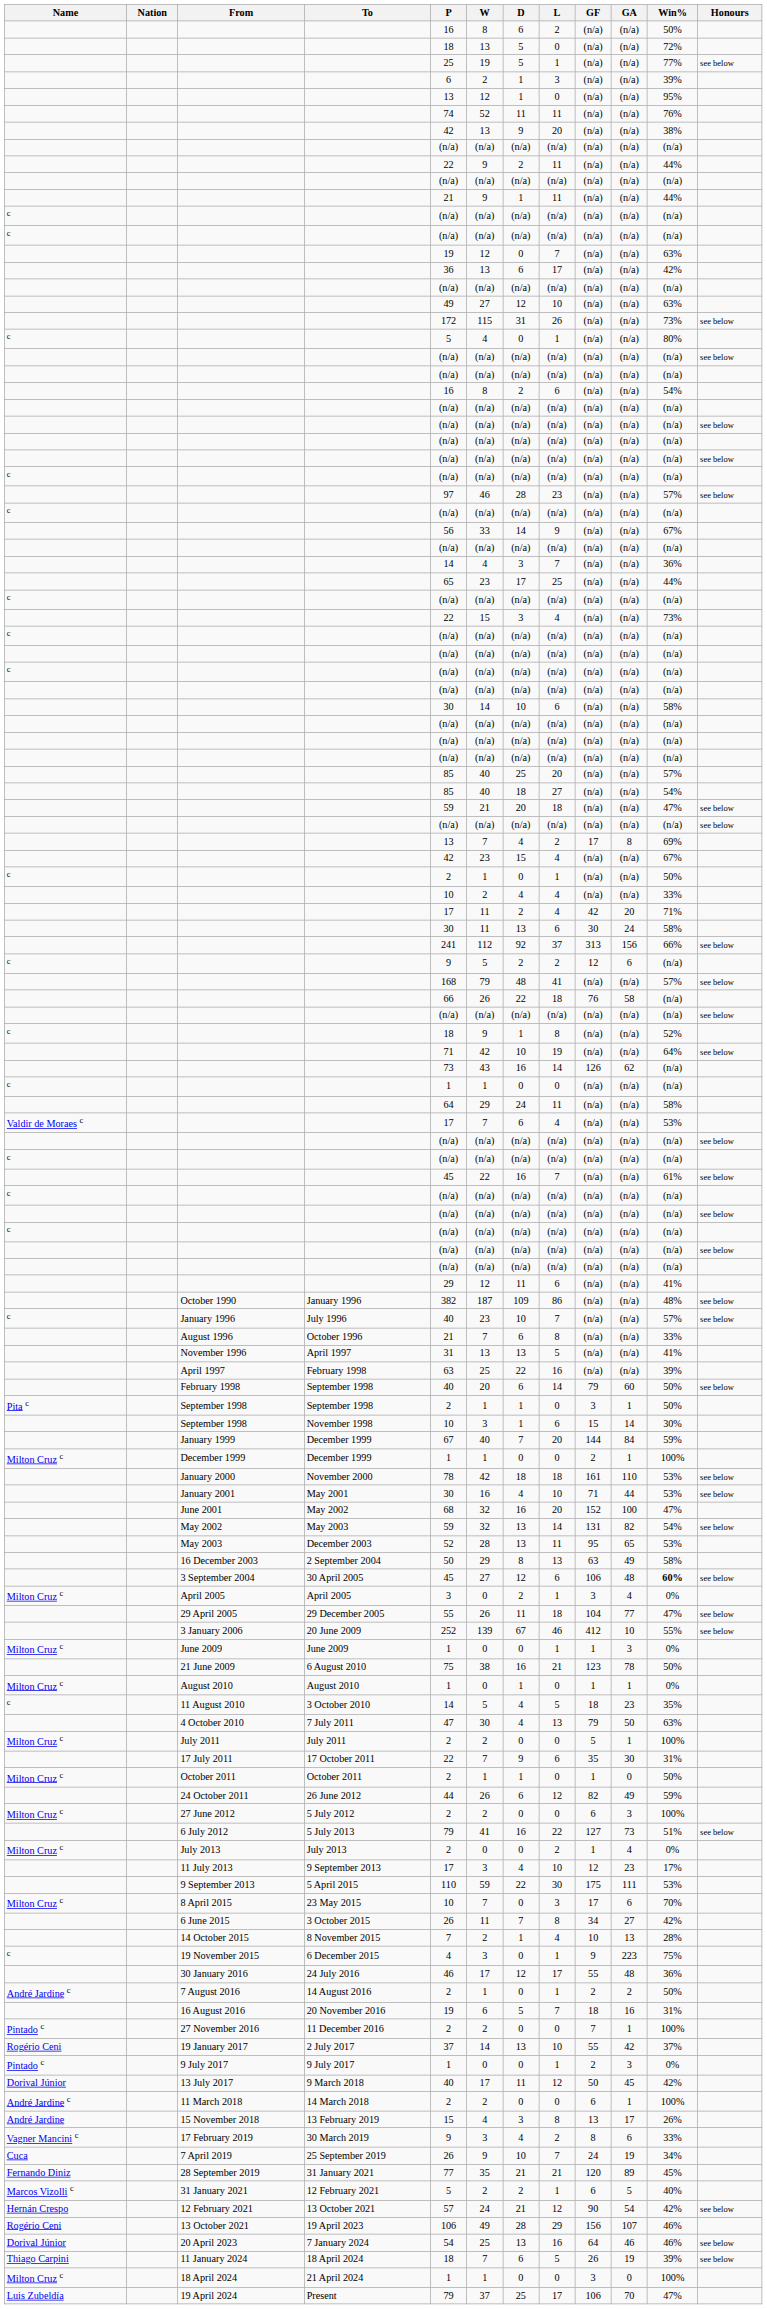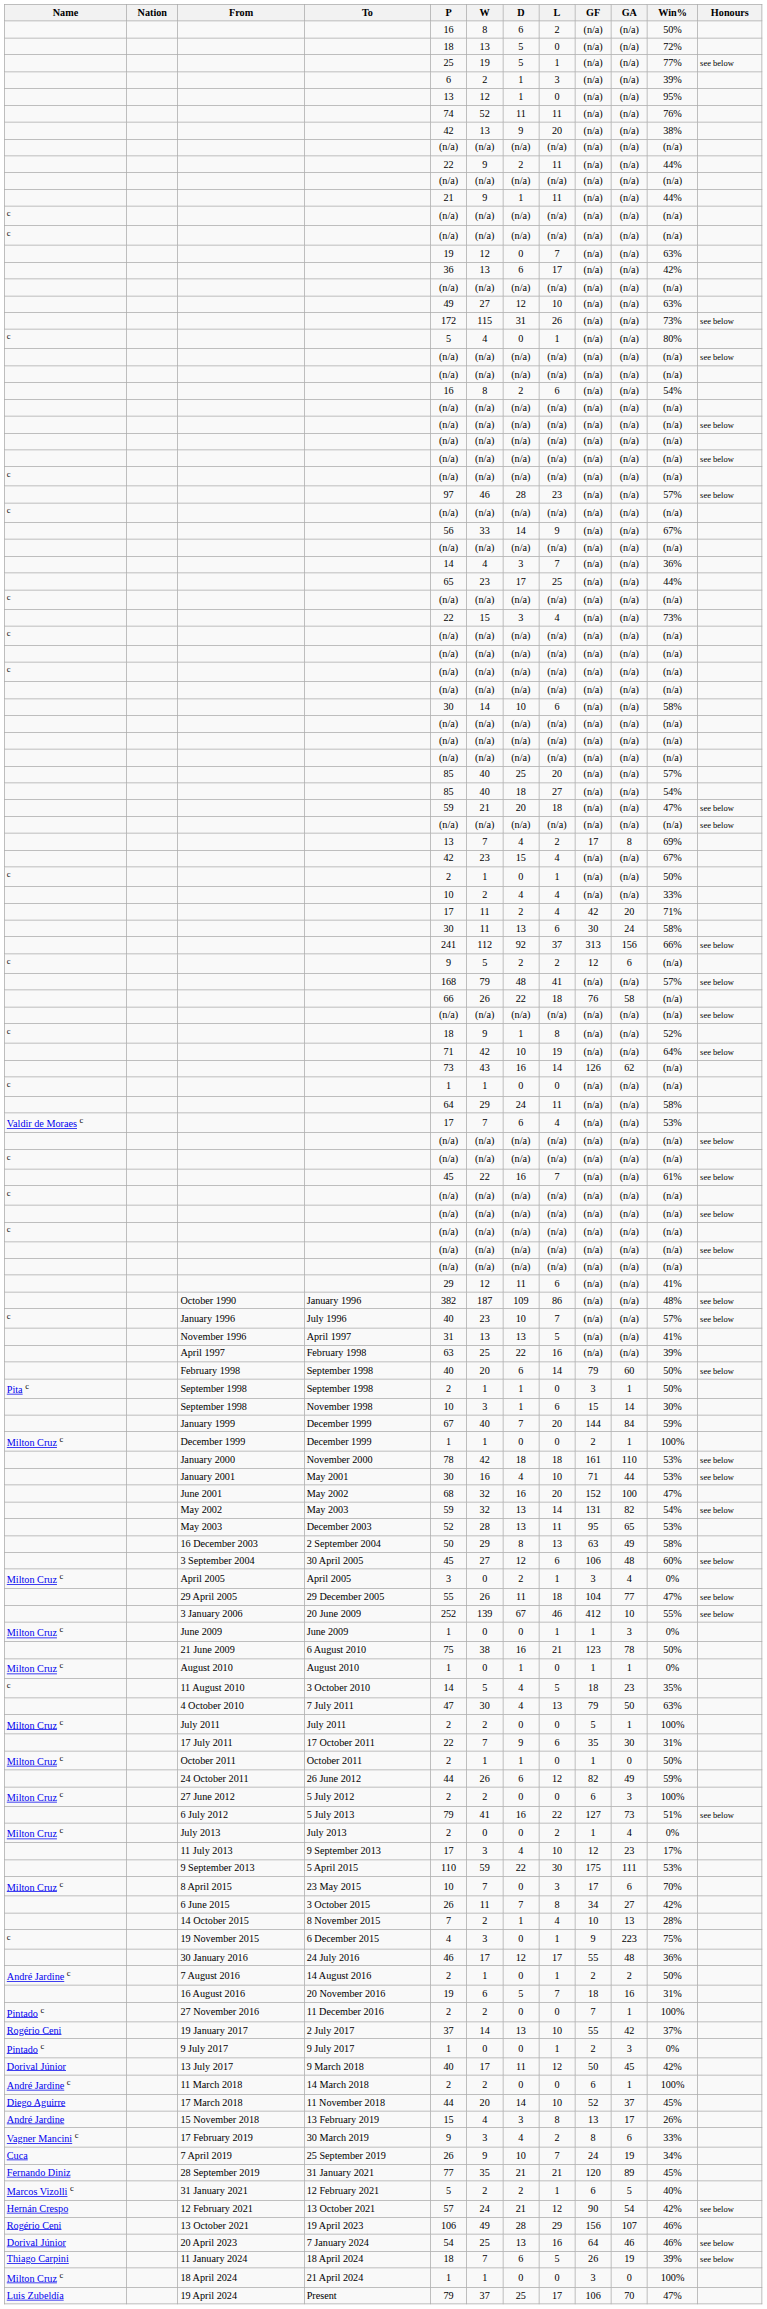- row: (65, 1336)
(673, 1577) bold -> (673, 1560) normal
+ row: (36, 2102)
